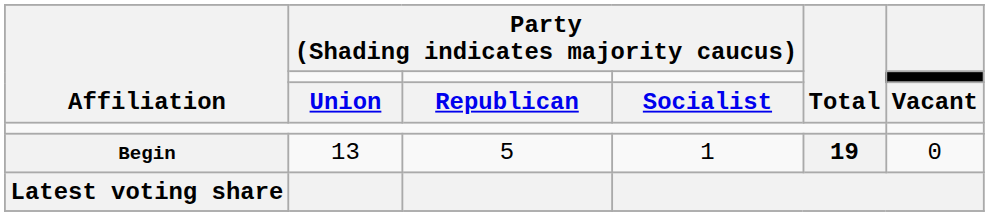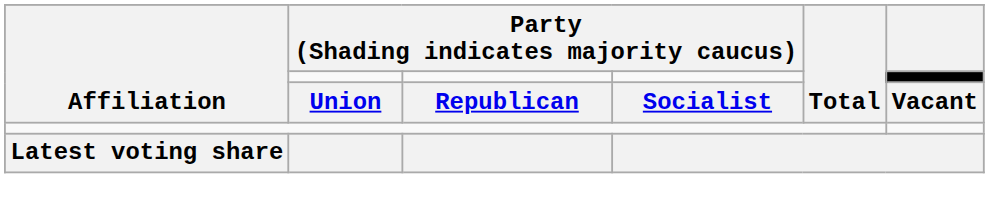- row: (147, 153)
